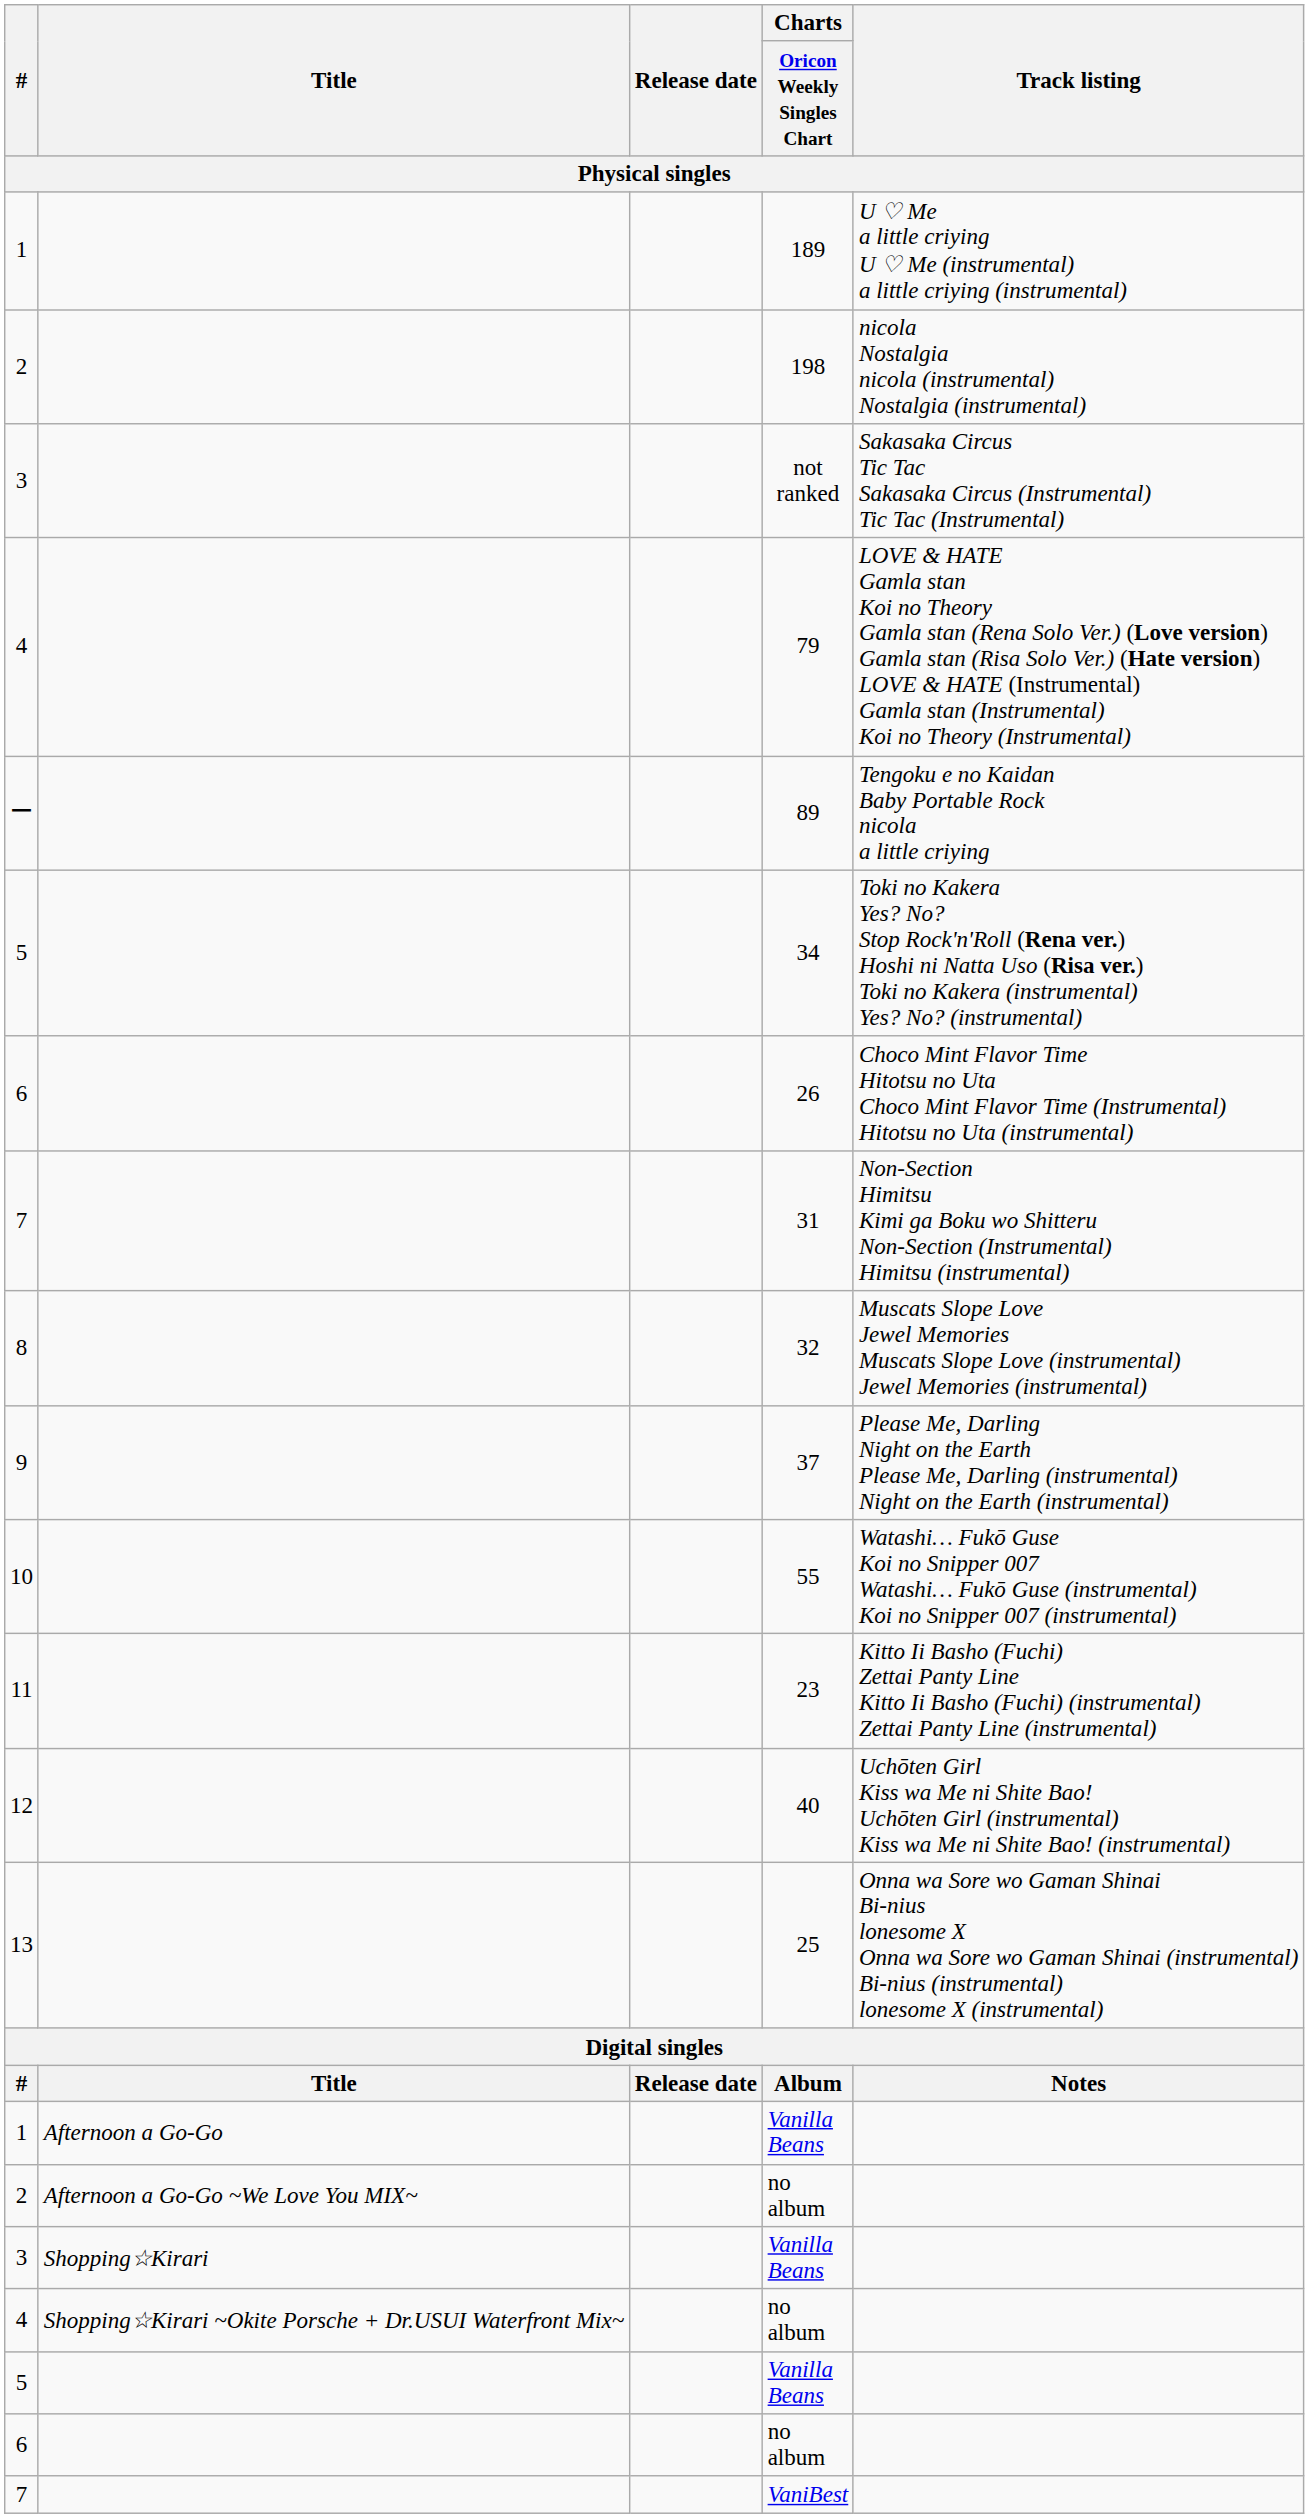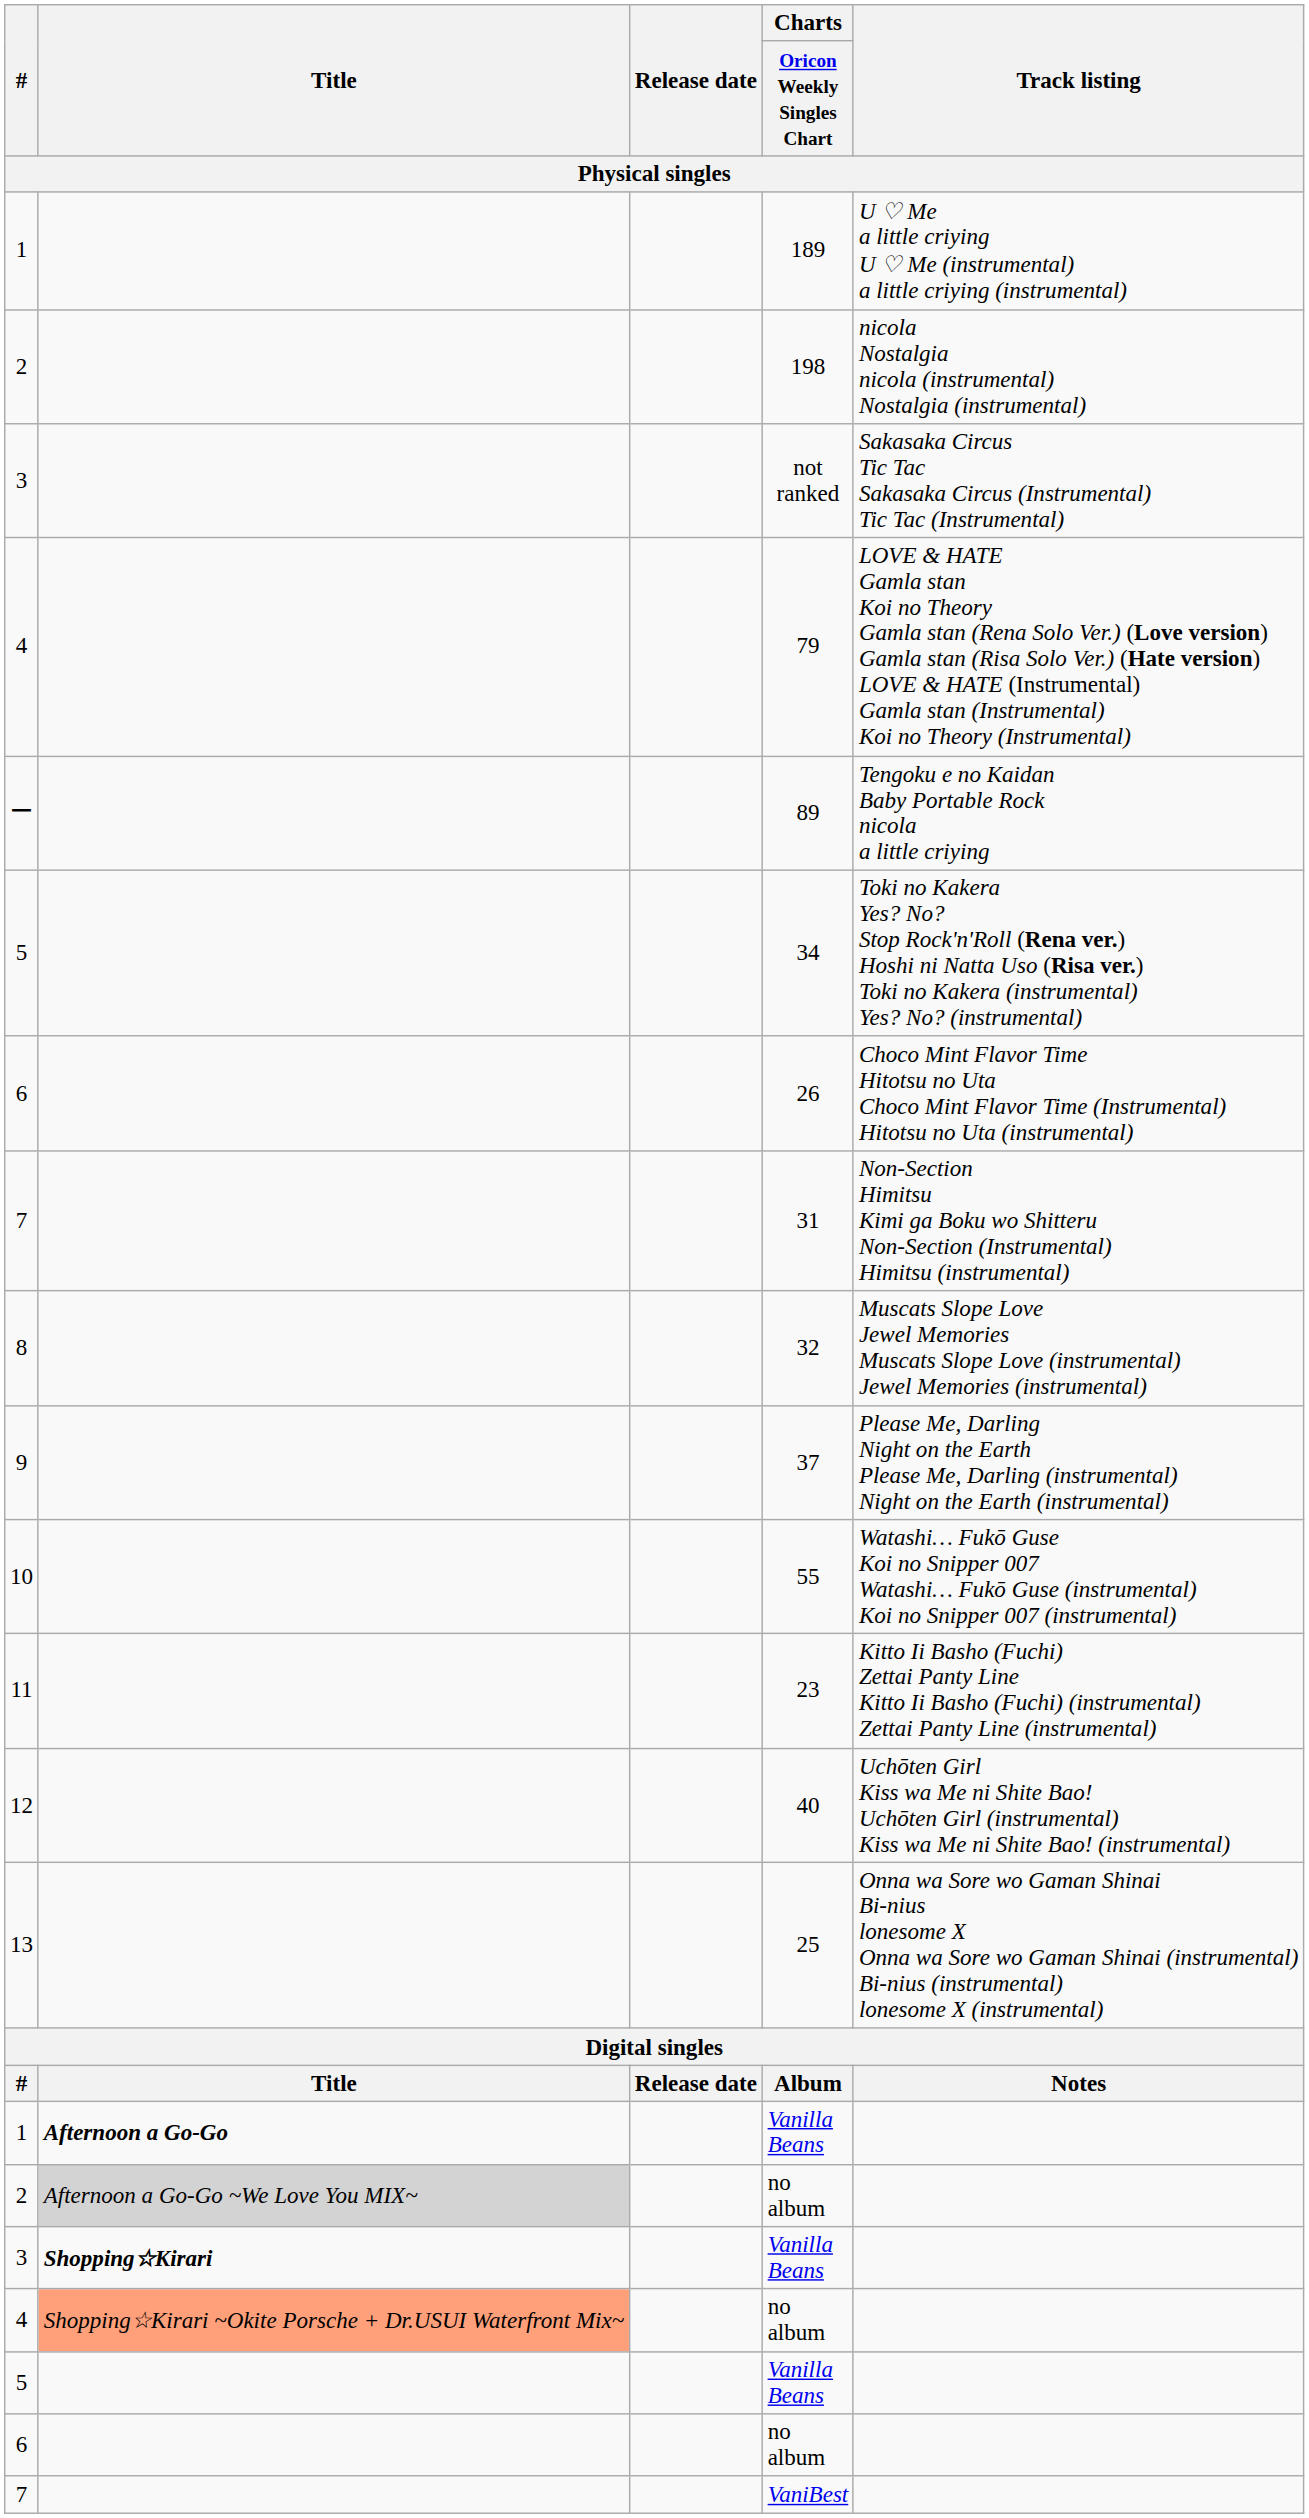(133, 2132) normal -> (136, 2132) bold
(231, 2195) no background -> (231, 2195) lightgrey background
(126, 2258) normal -> (128, 2258) bold
(334, 2320) no background -> (334, 2320) lightsalmon background
